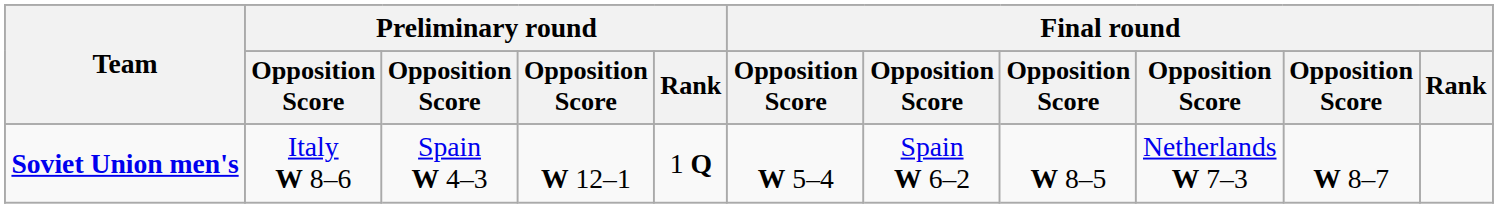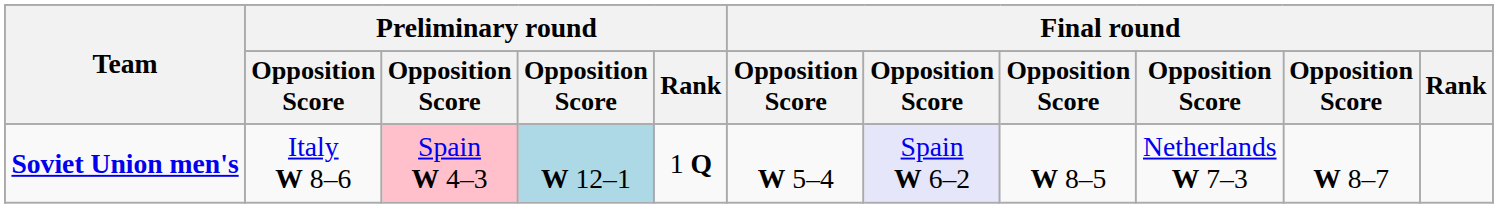(450, 163) no background -> (450, 163) pink background
(586, 179) no background -> (586, 179) lightblue background
(932, 163) no background -> (932, 163) lavender background
